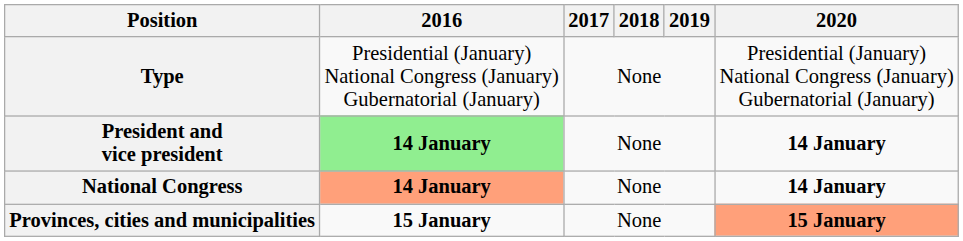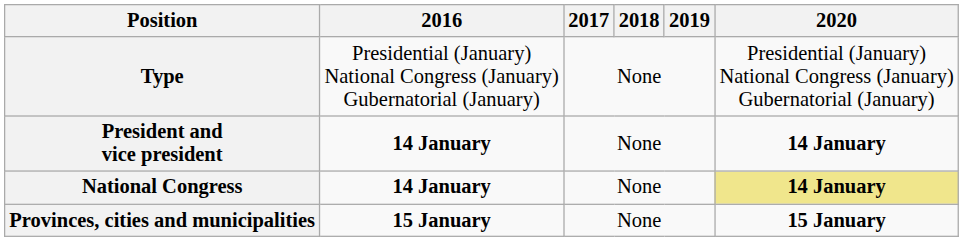(442, 143) lightgreen background -> (442, 143) no background
(442, 187) lightsalmon background -> (442, 187) no background
(837, 187) no background -> (837, 187) khaki background
(837, 219) lightsalmon background -> (837, 219) no background
